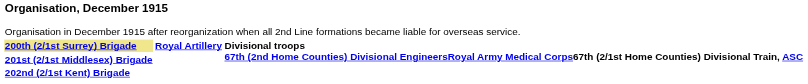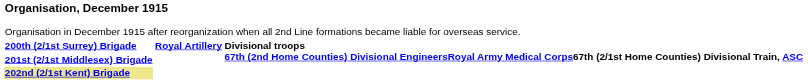(71, 46) khaki background -> (71, 46) no background
(67, 73) no background -> (67, 73) khaki background
